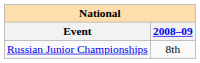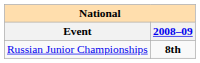(173, 49) normal -> (173, 49) bold
